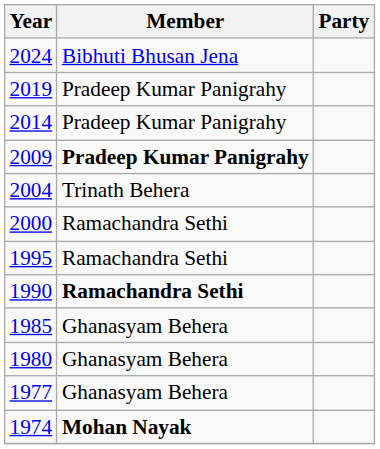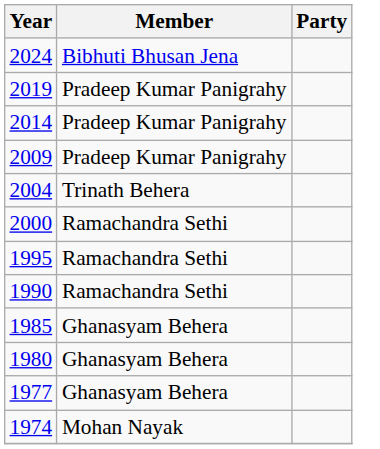(185, 156) bold -> (174, 156) normal
(153, 291) bold -> (145, 291) normal
(127, 426) bold -> (123, 426) normal
